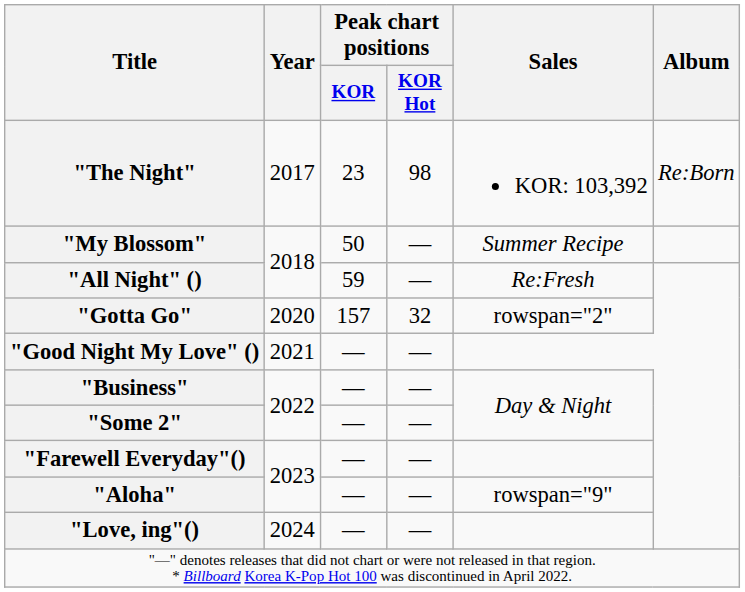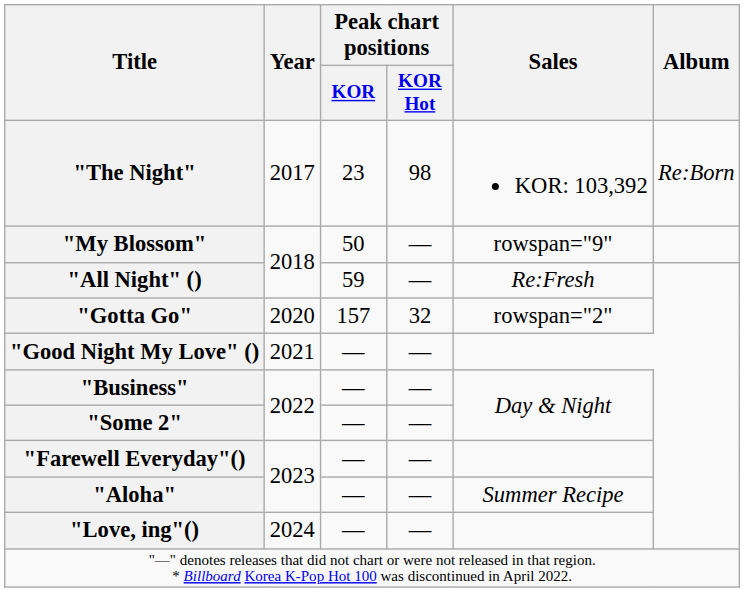(553, 244) Summer Recipe -> (553, 244) rowspan="9"
(553, 494) rowspan="9" -> (553, 494) Summer Recipe
